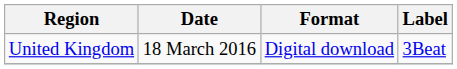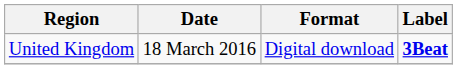(424, 48) normal -> (425, 48) bold
